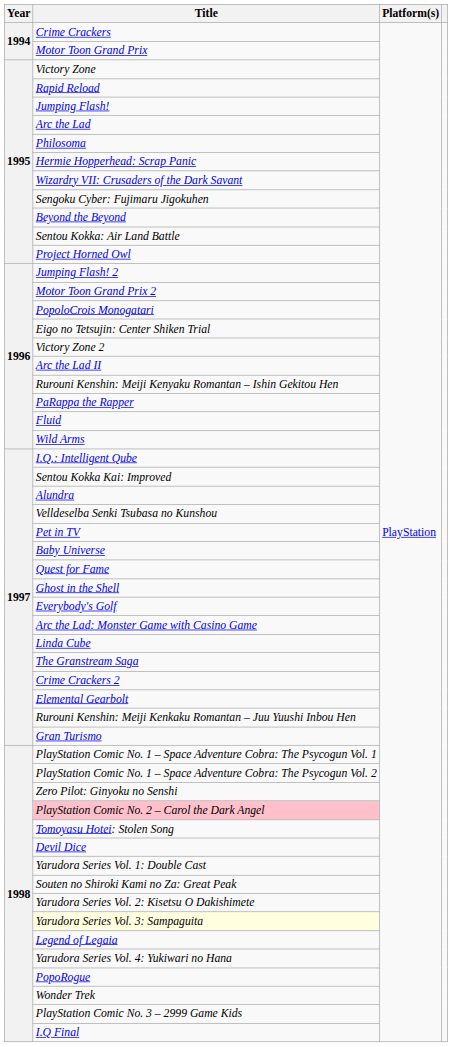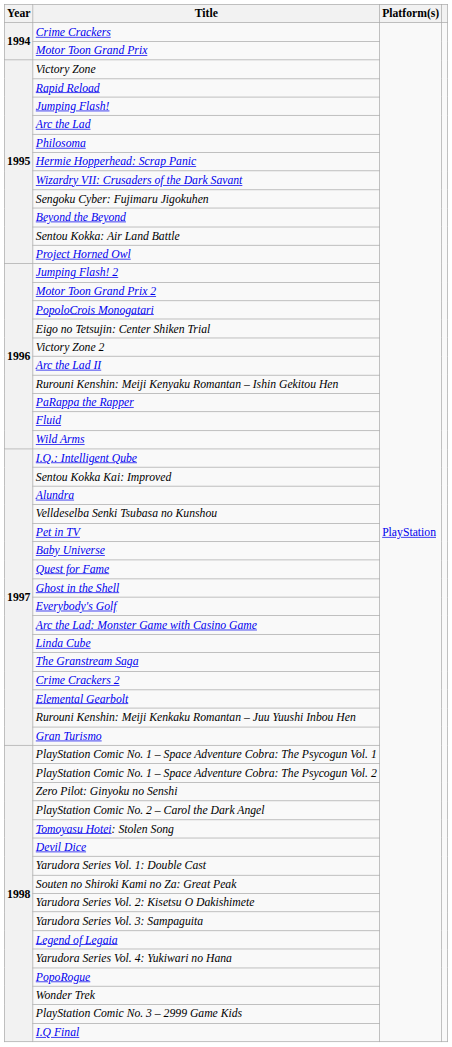(150, 810) pink background -> (150, 810) no background
(119, 921) lightyellow background -> (119, 921) no background
